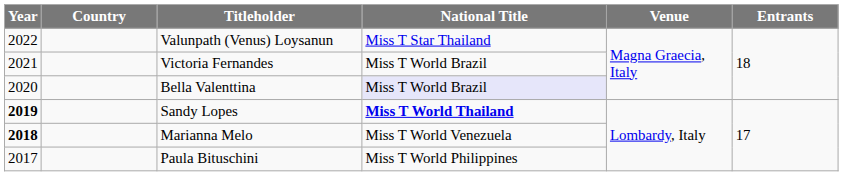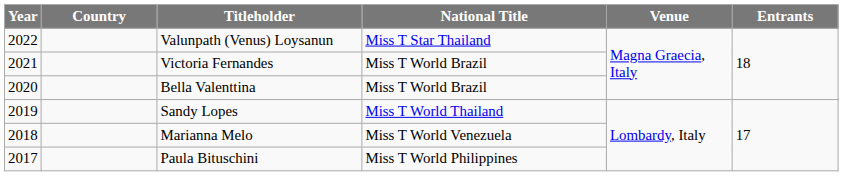(426, 87) lavender background -> (426, 87) no background
(23, 111) bold -> (23, 111) normal
(440, 111) bold -> (434, 111) normal
(23, 135) bold -> (23, 135) normal
